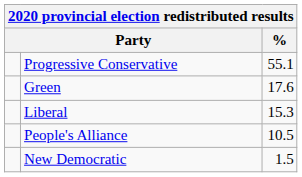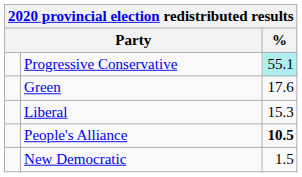(281, 64) no background -> (281, 64) paleturquoise background
(281, 135) normal -> (281, 135) bold
